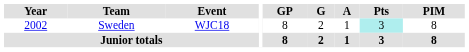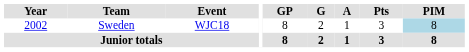(381, 25) paleturquoise background -> (381, 25) no background
(434, 25) no background -> (434, 25) lightblue background
